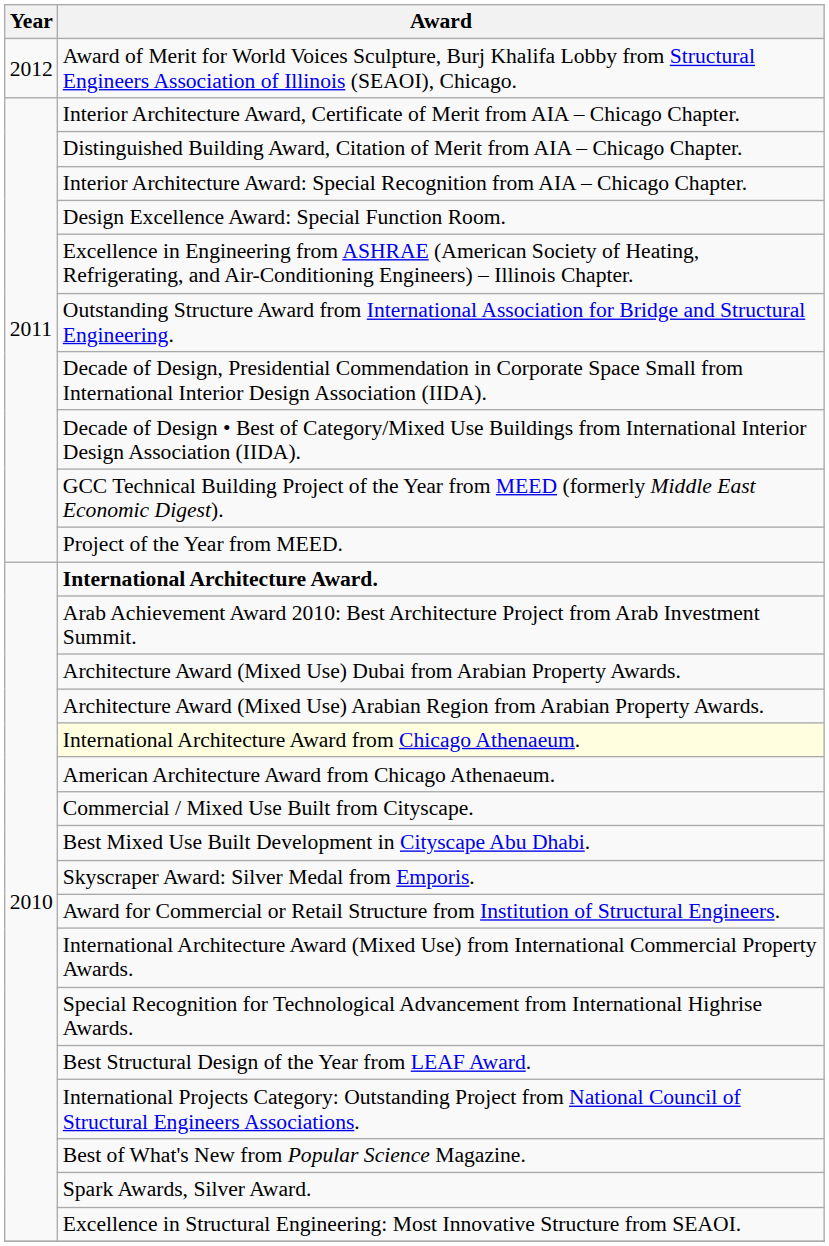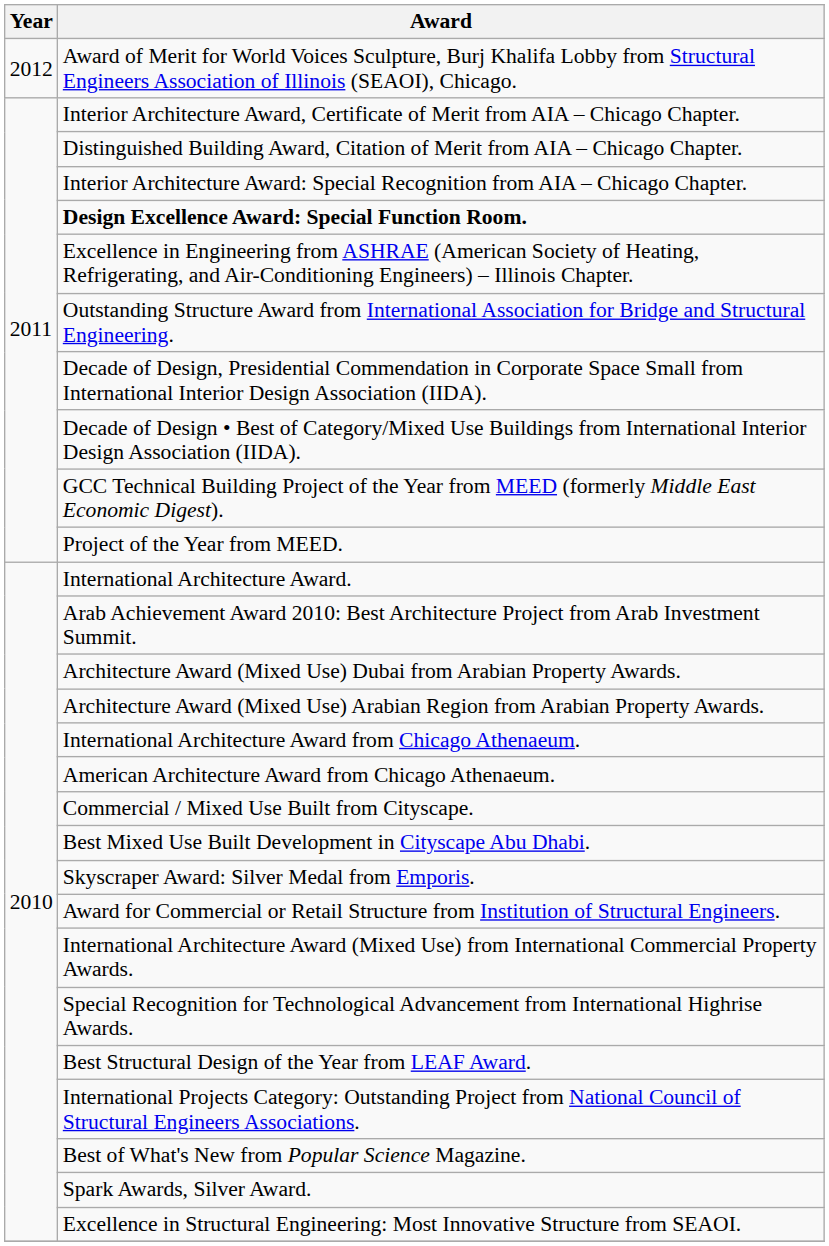(284, 217) normal -> (295, 217) bold
(220, 578) bold -> (207, 578) normal
(322, 739) lightyellow background -> (322, 739) no background
